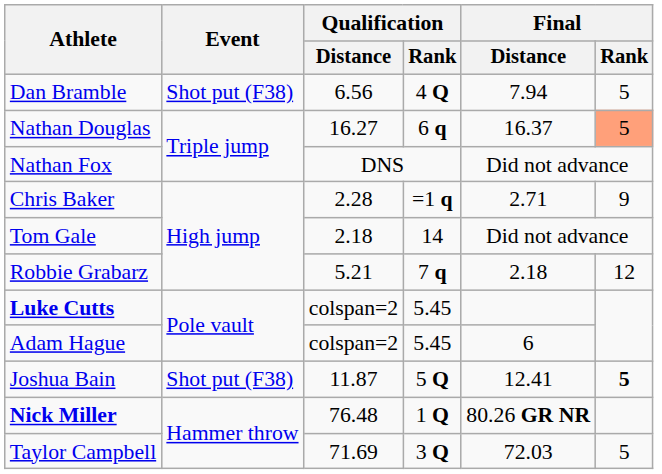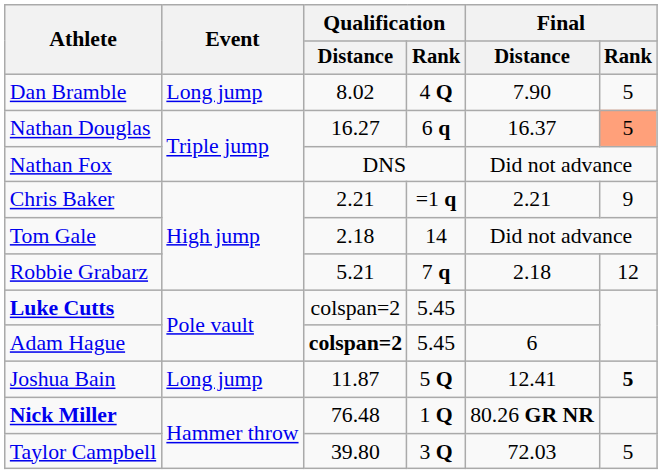(230, 92) Shot put (F38) -> (214, 92) Long jump
(353, 92) 6.56 -> (355, 92) 8.02
(528, 92) 7.94 -> (532, 92) 7.90
(353, 200) 2.28 -> (355, 200) 2.21
(528, 200) 2.71 -> (532, 200) 2.21
(353, 343) normal -> (355, 343) bold
(230, 379) Shot put (F38) -> (214, 379) Long jump
(353, 451) 71.69 -> (355, 451) 39.80
